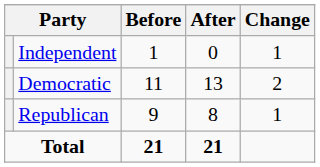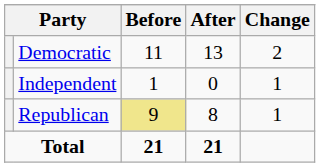rows swapped: (65, 83) <-> (67, 51)
(153, 114) no background -> (153, 114) khaki background
